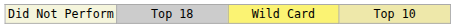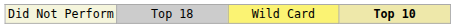(395, 14) normal -> (395, 14) bold
